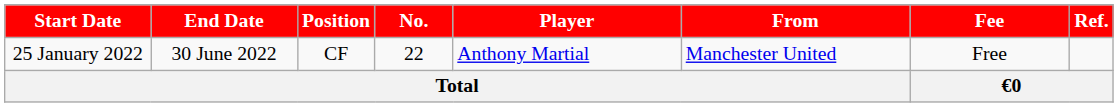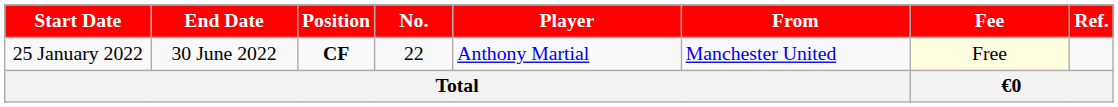(336, 53) normal -> (336, 53) bold
(990, 53) no background -> (990, 53) lightyellow background
